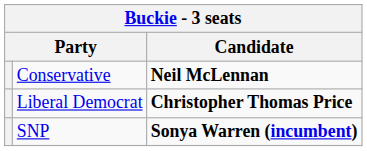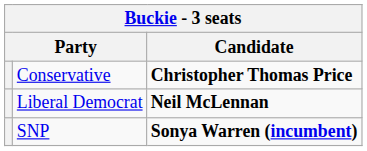(210, 74) Neil McLennan -> (252, 74) Christopher Thomas Price
(252, 103) Christopher Thomas Price -> (210, 103) Neil McLennan
